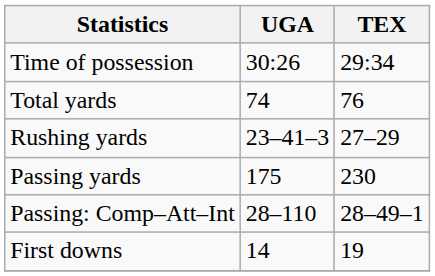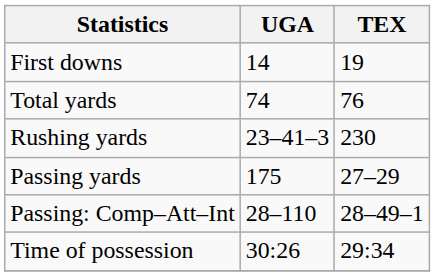rows swapped: (66, 251) <-> (102, 62)
(370, 137) 27–29 -> (358, 137) 230
(358, 175) 230 -> (370, 175) 27–29
